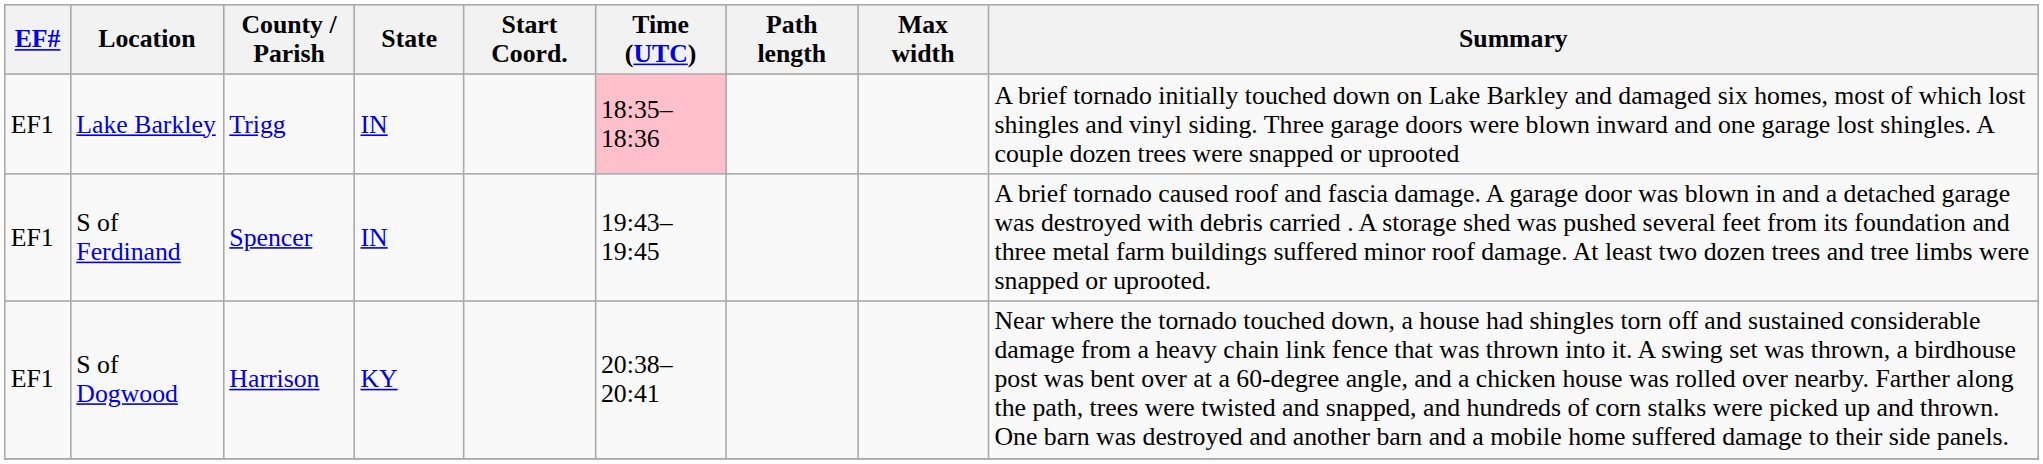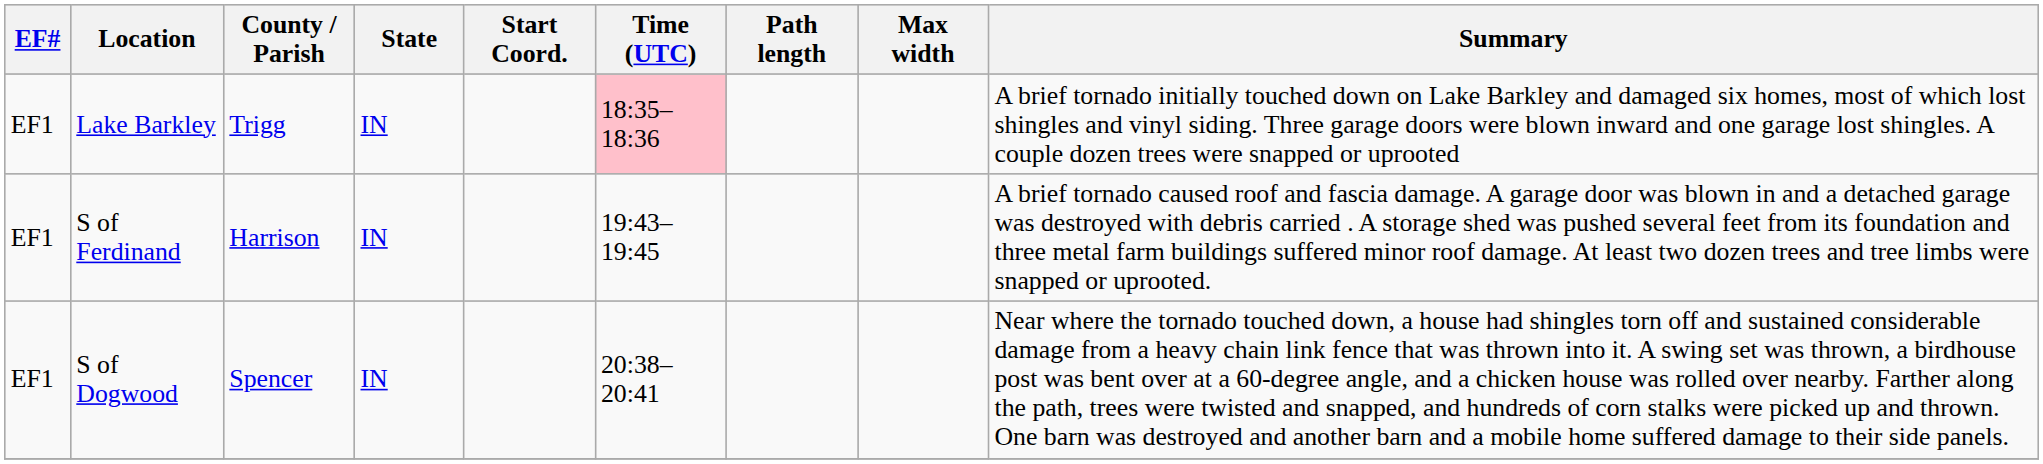(271, 237) Spencer -> (274, 237) Harrison
(274, 379) Harrison -> (271, 379) Spencer
(379, 379) KY -> (374, 379) IN
